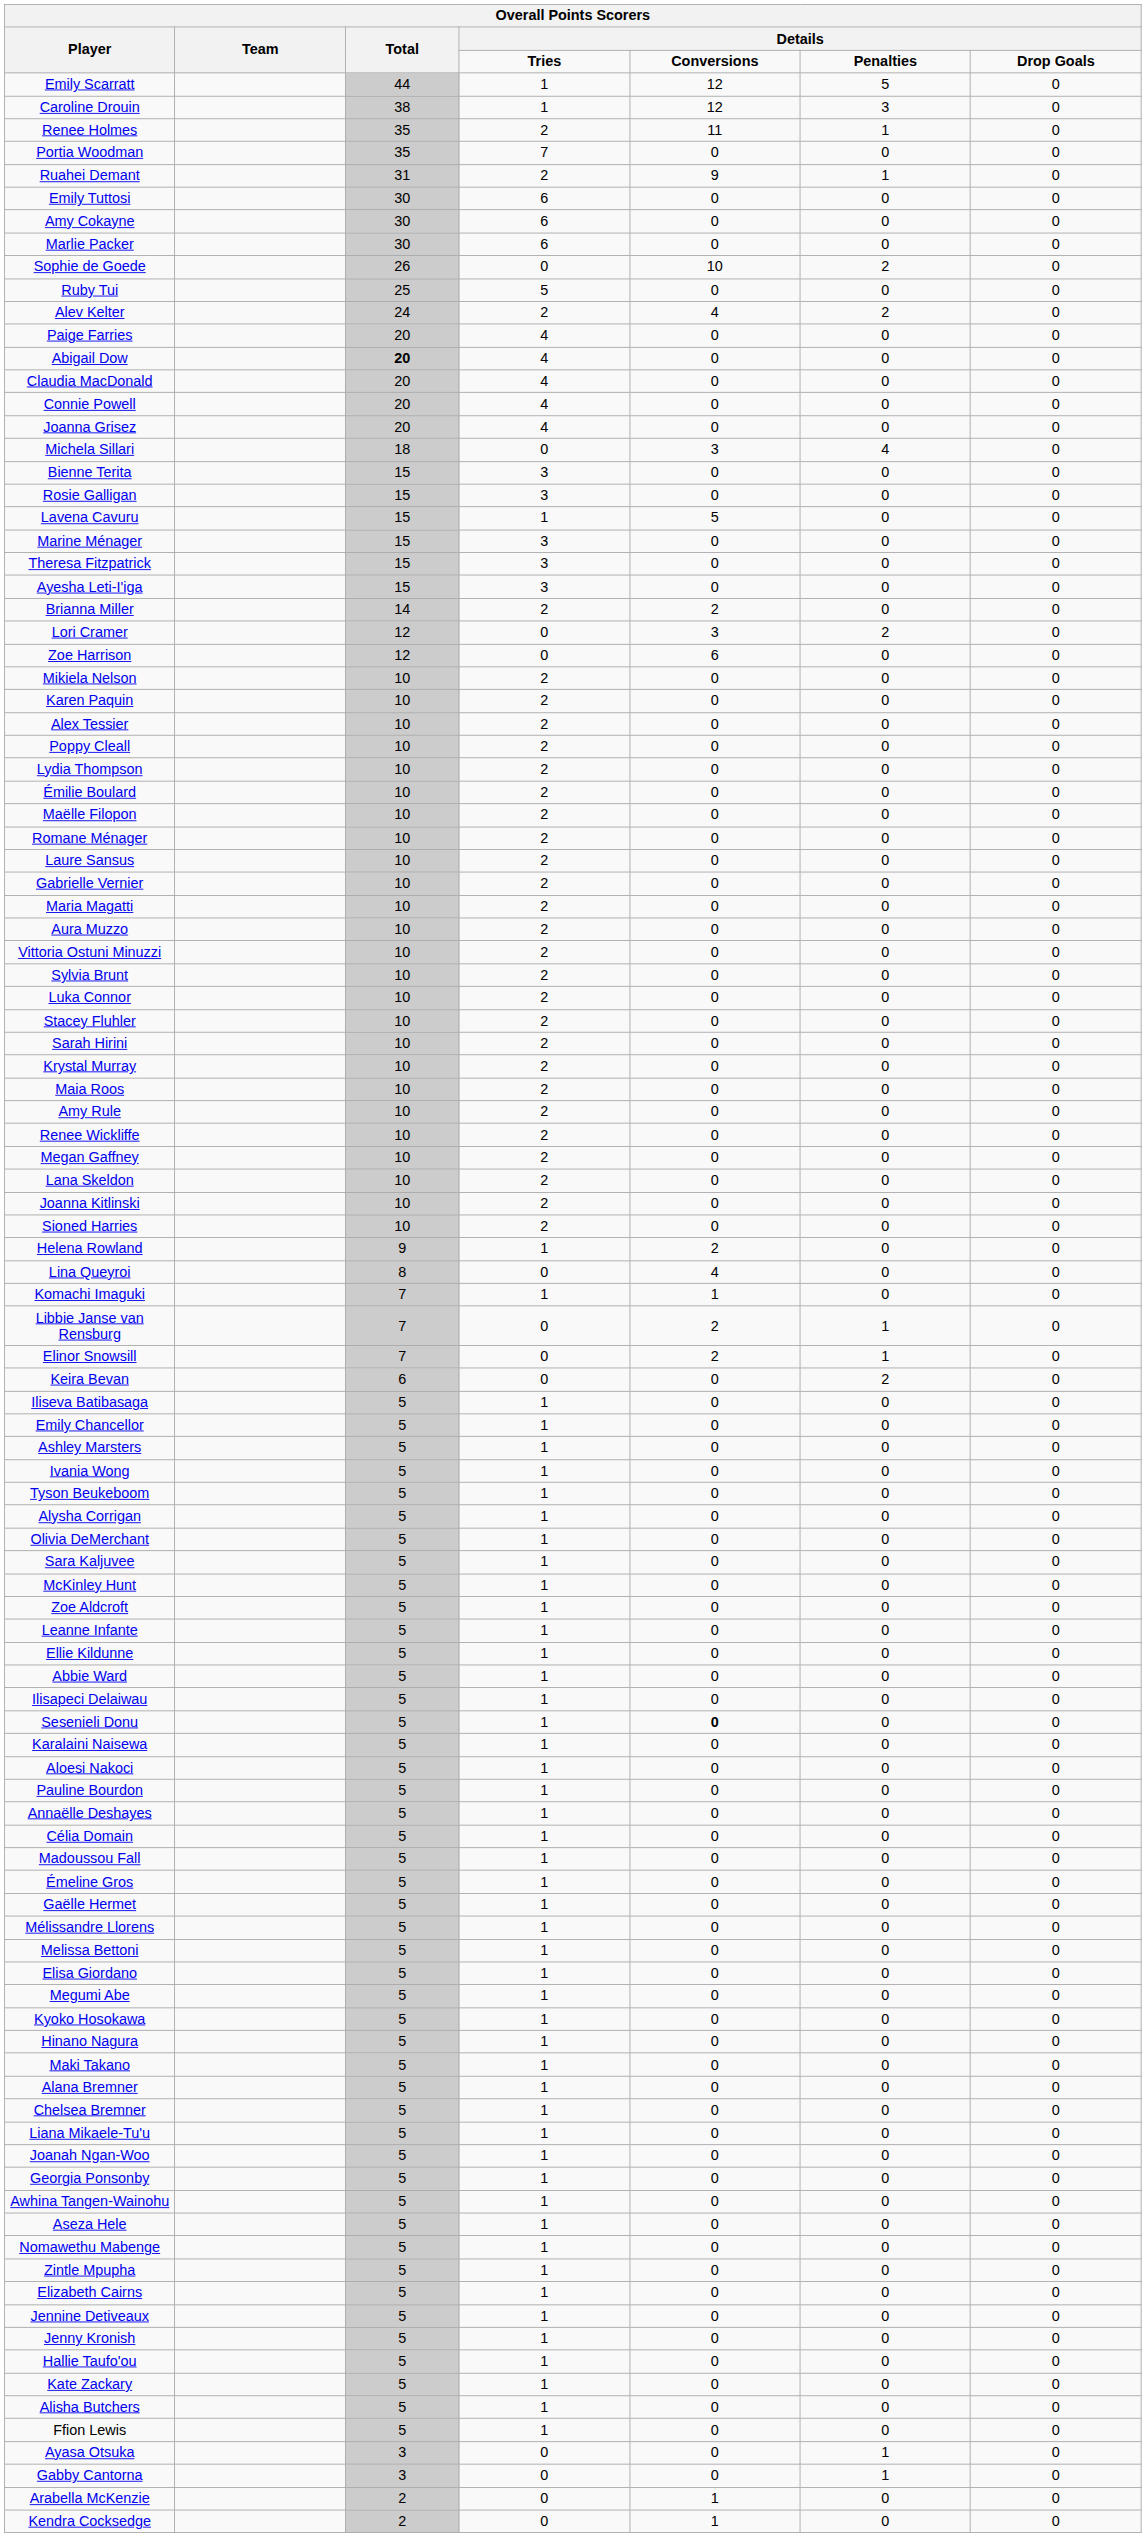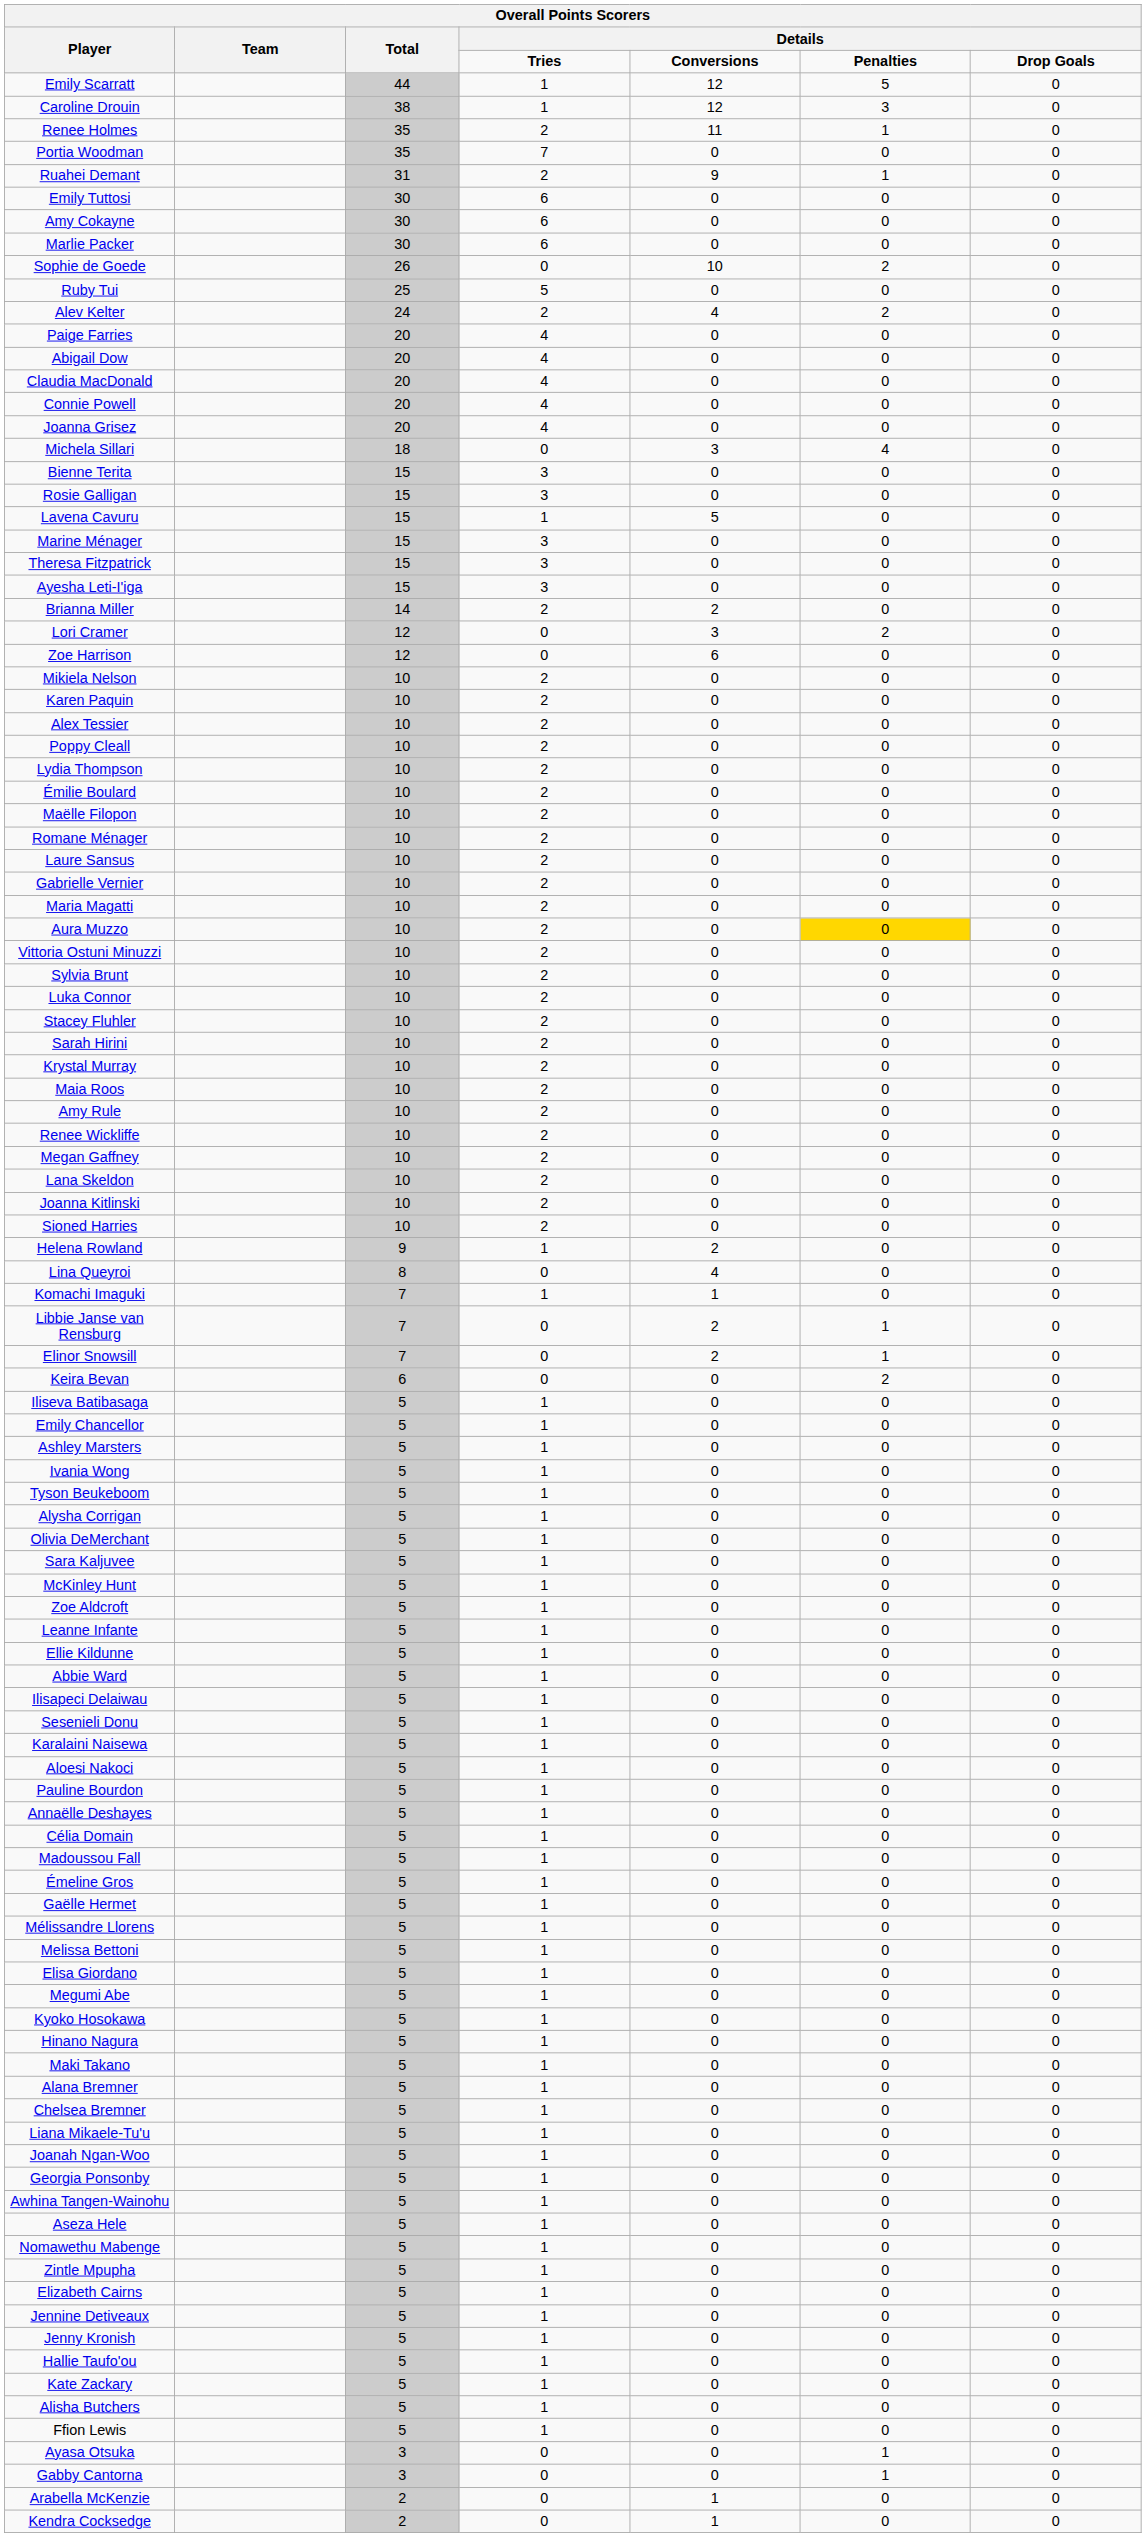(402, 358) bold -> (402, 358) normal
(885, 929) no background -> (885, 929) gold background
(715, 1722) bold -> (715, 1722) normal
